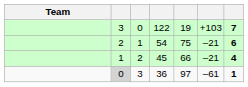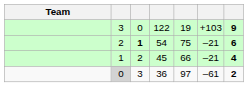(234, 27) 7 -> (234, 27) 9
(140, 43) normal -> (140, 43) bold
(234, 74) 1 -> (234, 74) 2
